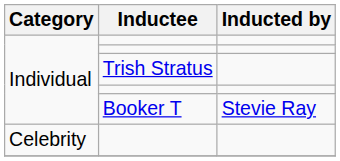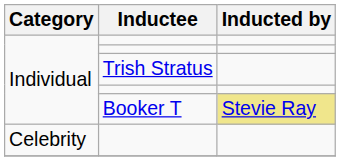(269, 108) no background -> (269, 108) khaki background
